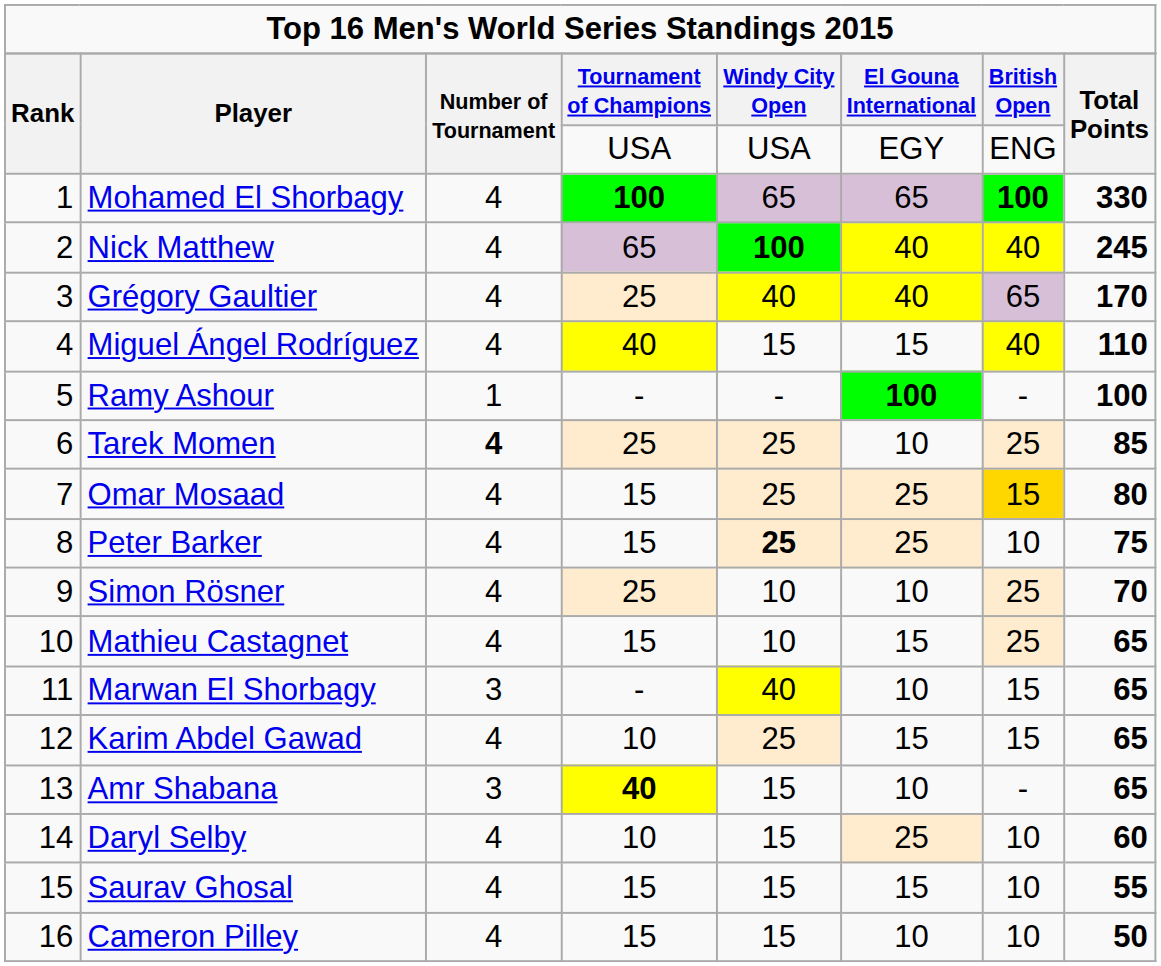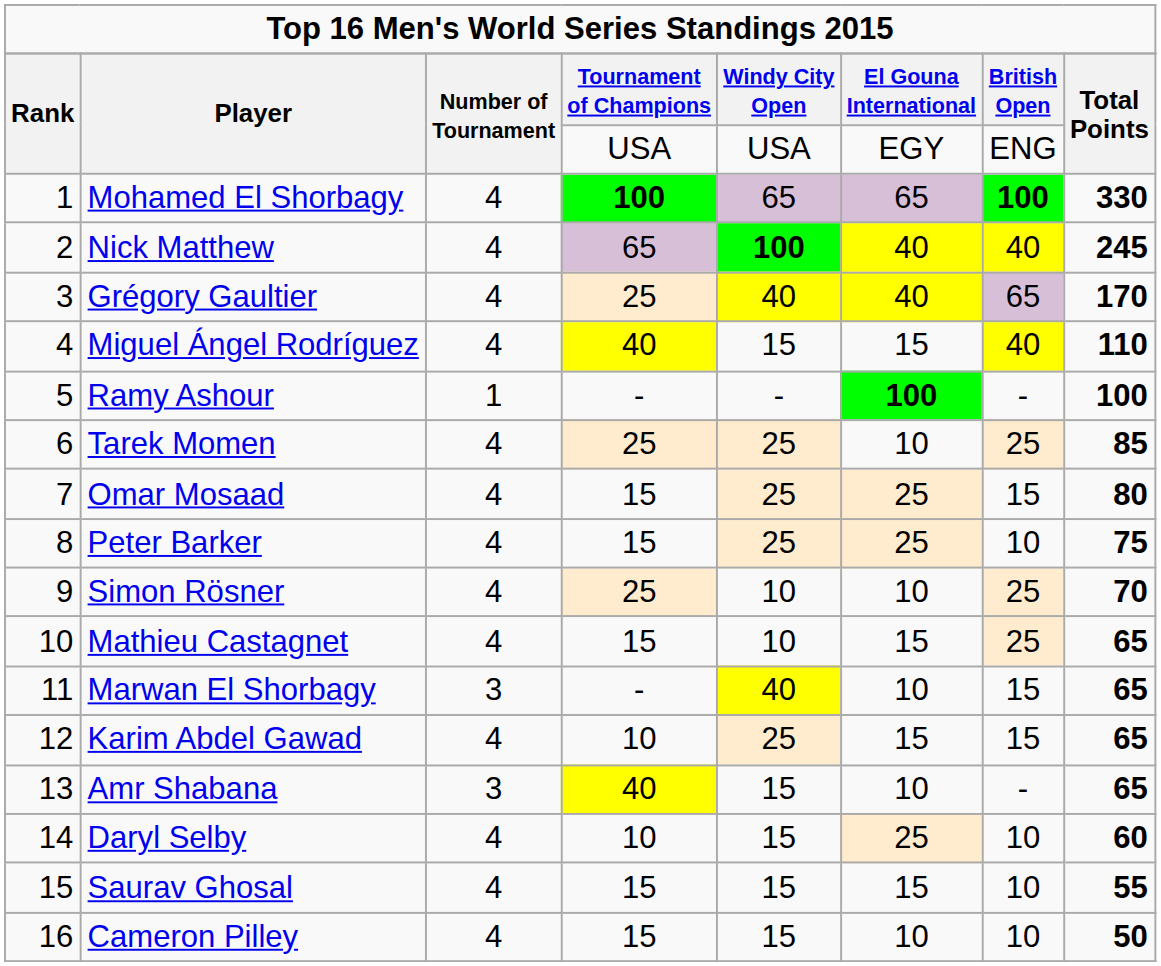(494, 444) bold -> (494, 444) normal
(1023, 493) gold background -> (1023, 493) no background
(779, 542) bold -> (779, 542) normal
(639, 788) bold -> (639, 788) normal
